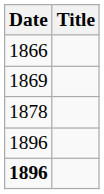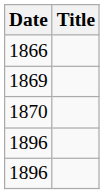(28, 111) 1878 -> (28, 111) 1870
(28, 173) bold -> (28, 173) normal
